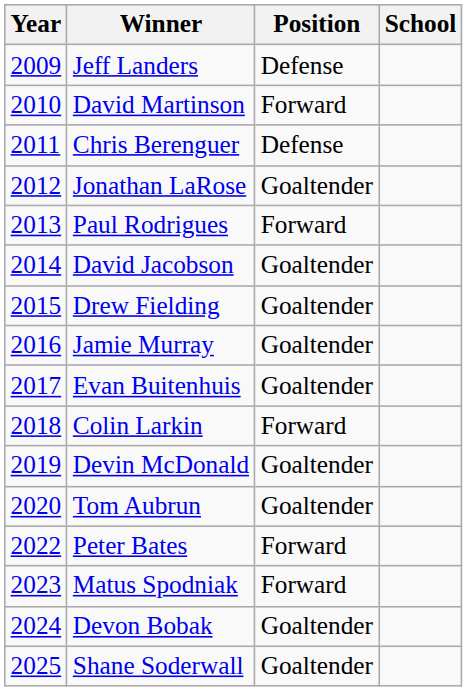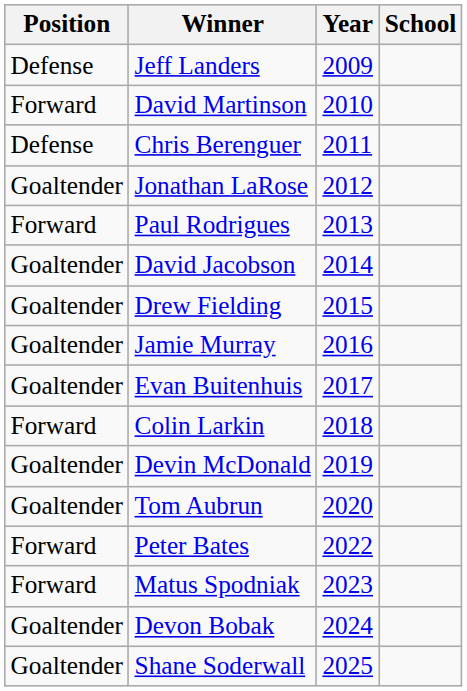columns swapped: (36, 24) <-> (317, 24)
